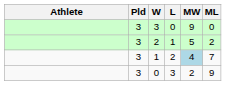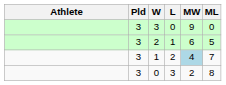(192, 42) 5 -> (192, 42) 6
(212, 42) 2 -> (212, 42) 5
(212, 73) 9 -> (212, 73) 8
